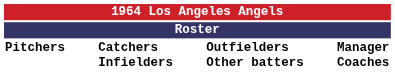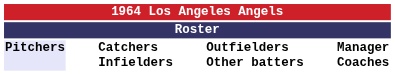(35, 48) no background -> (35, 48) lavender background
